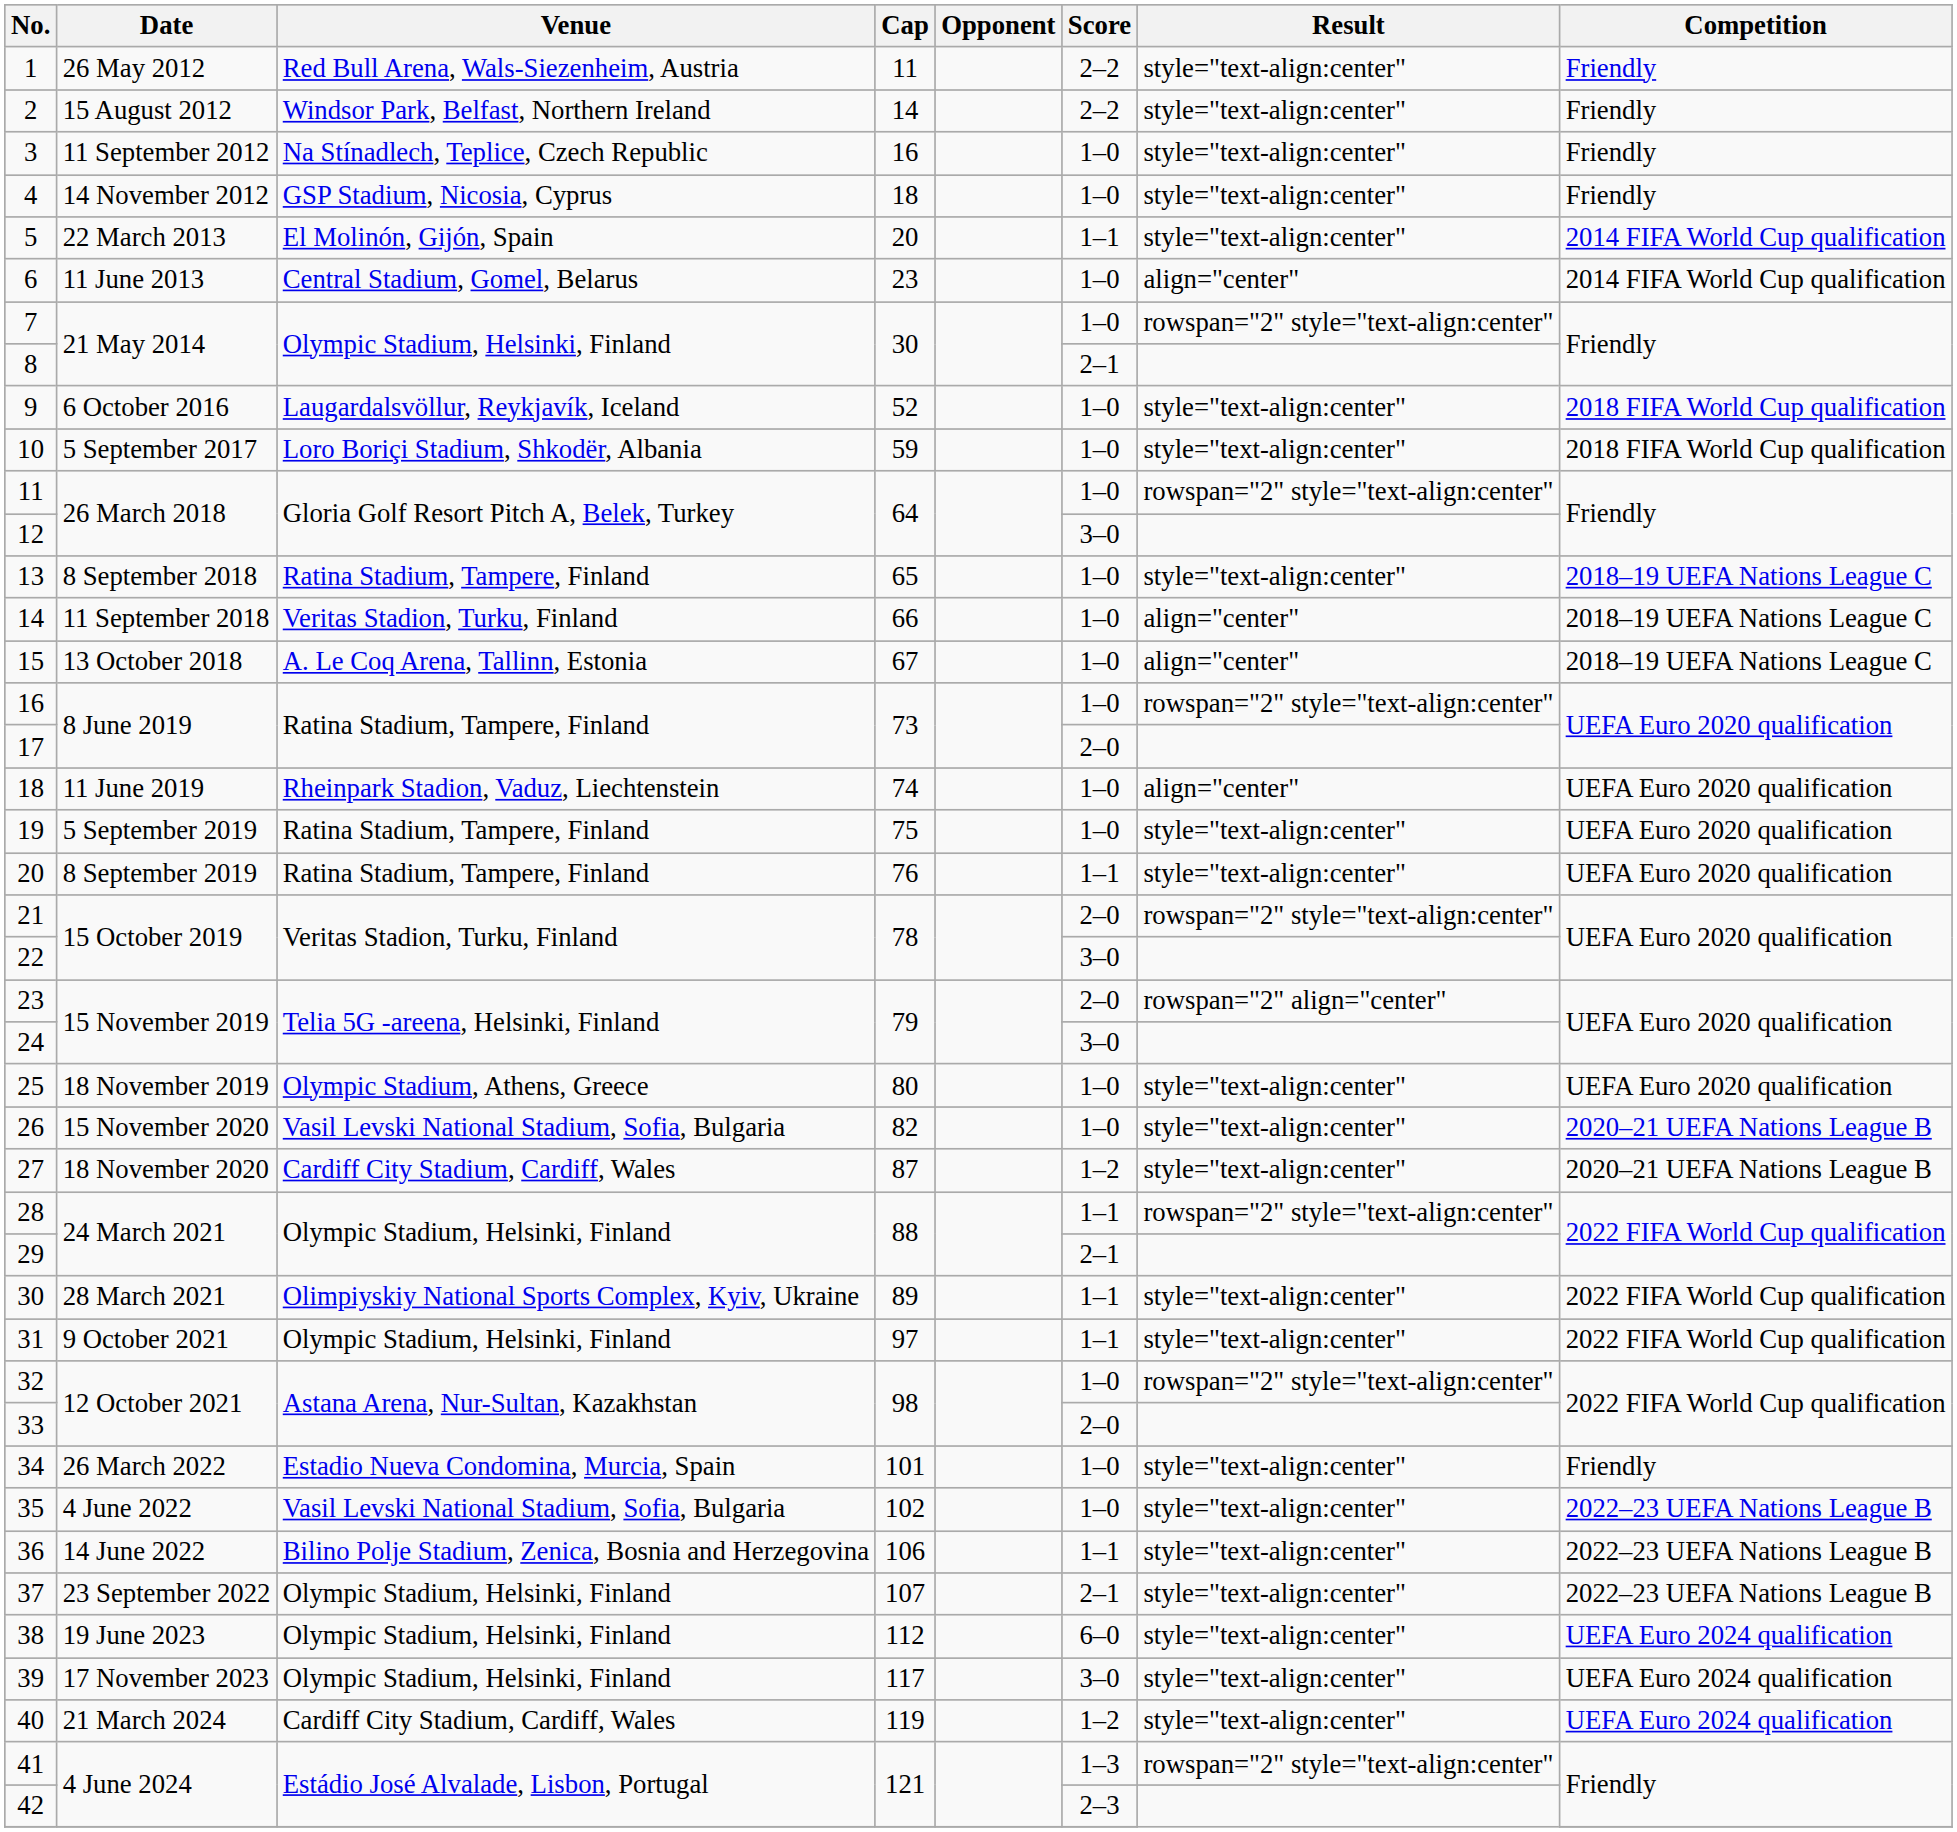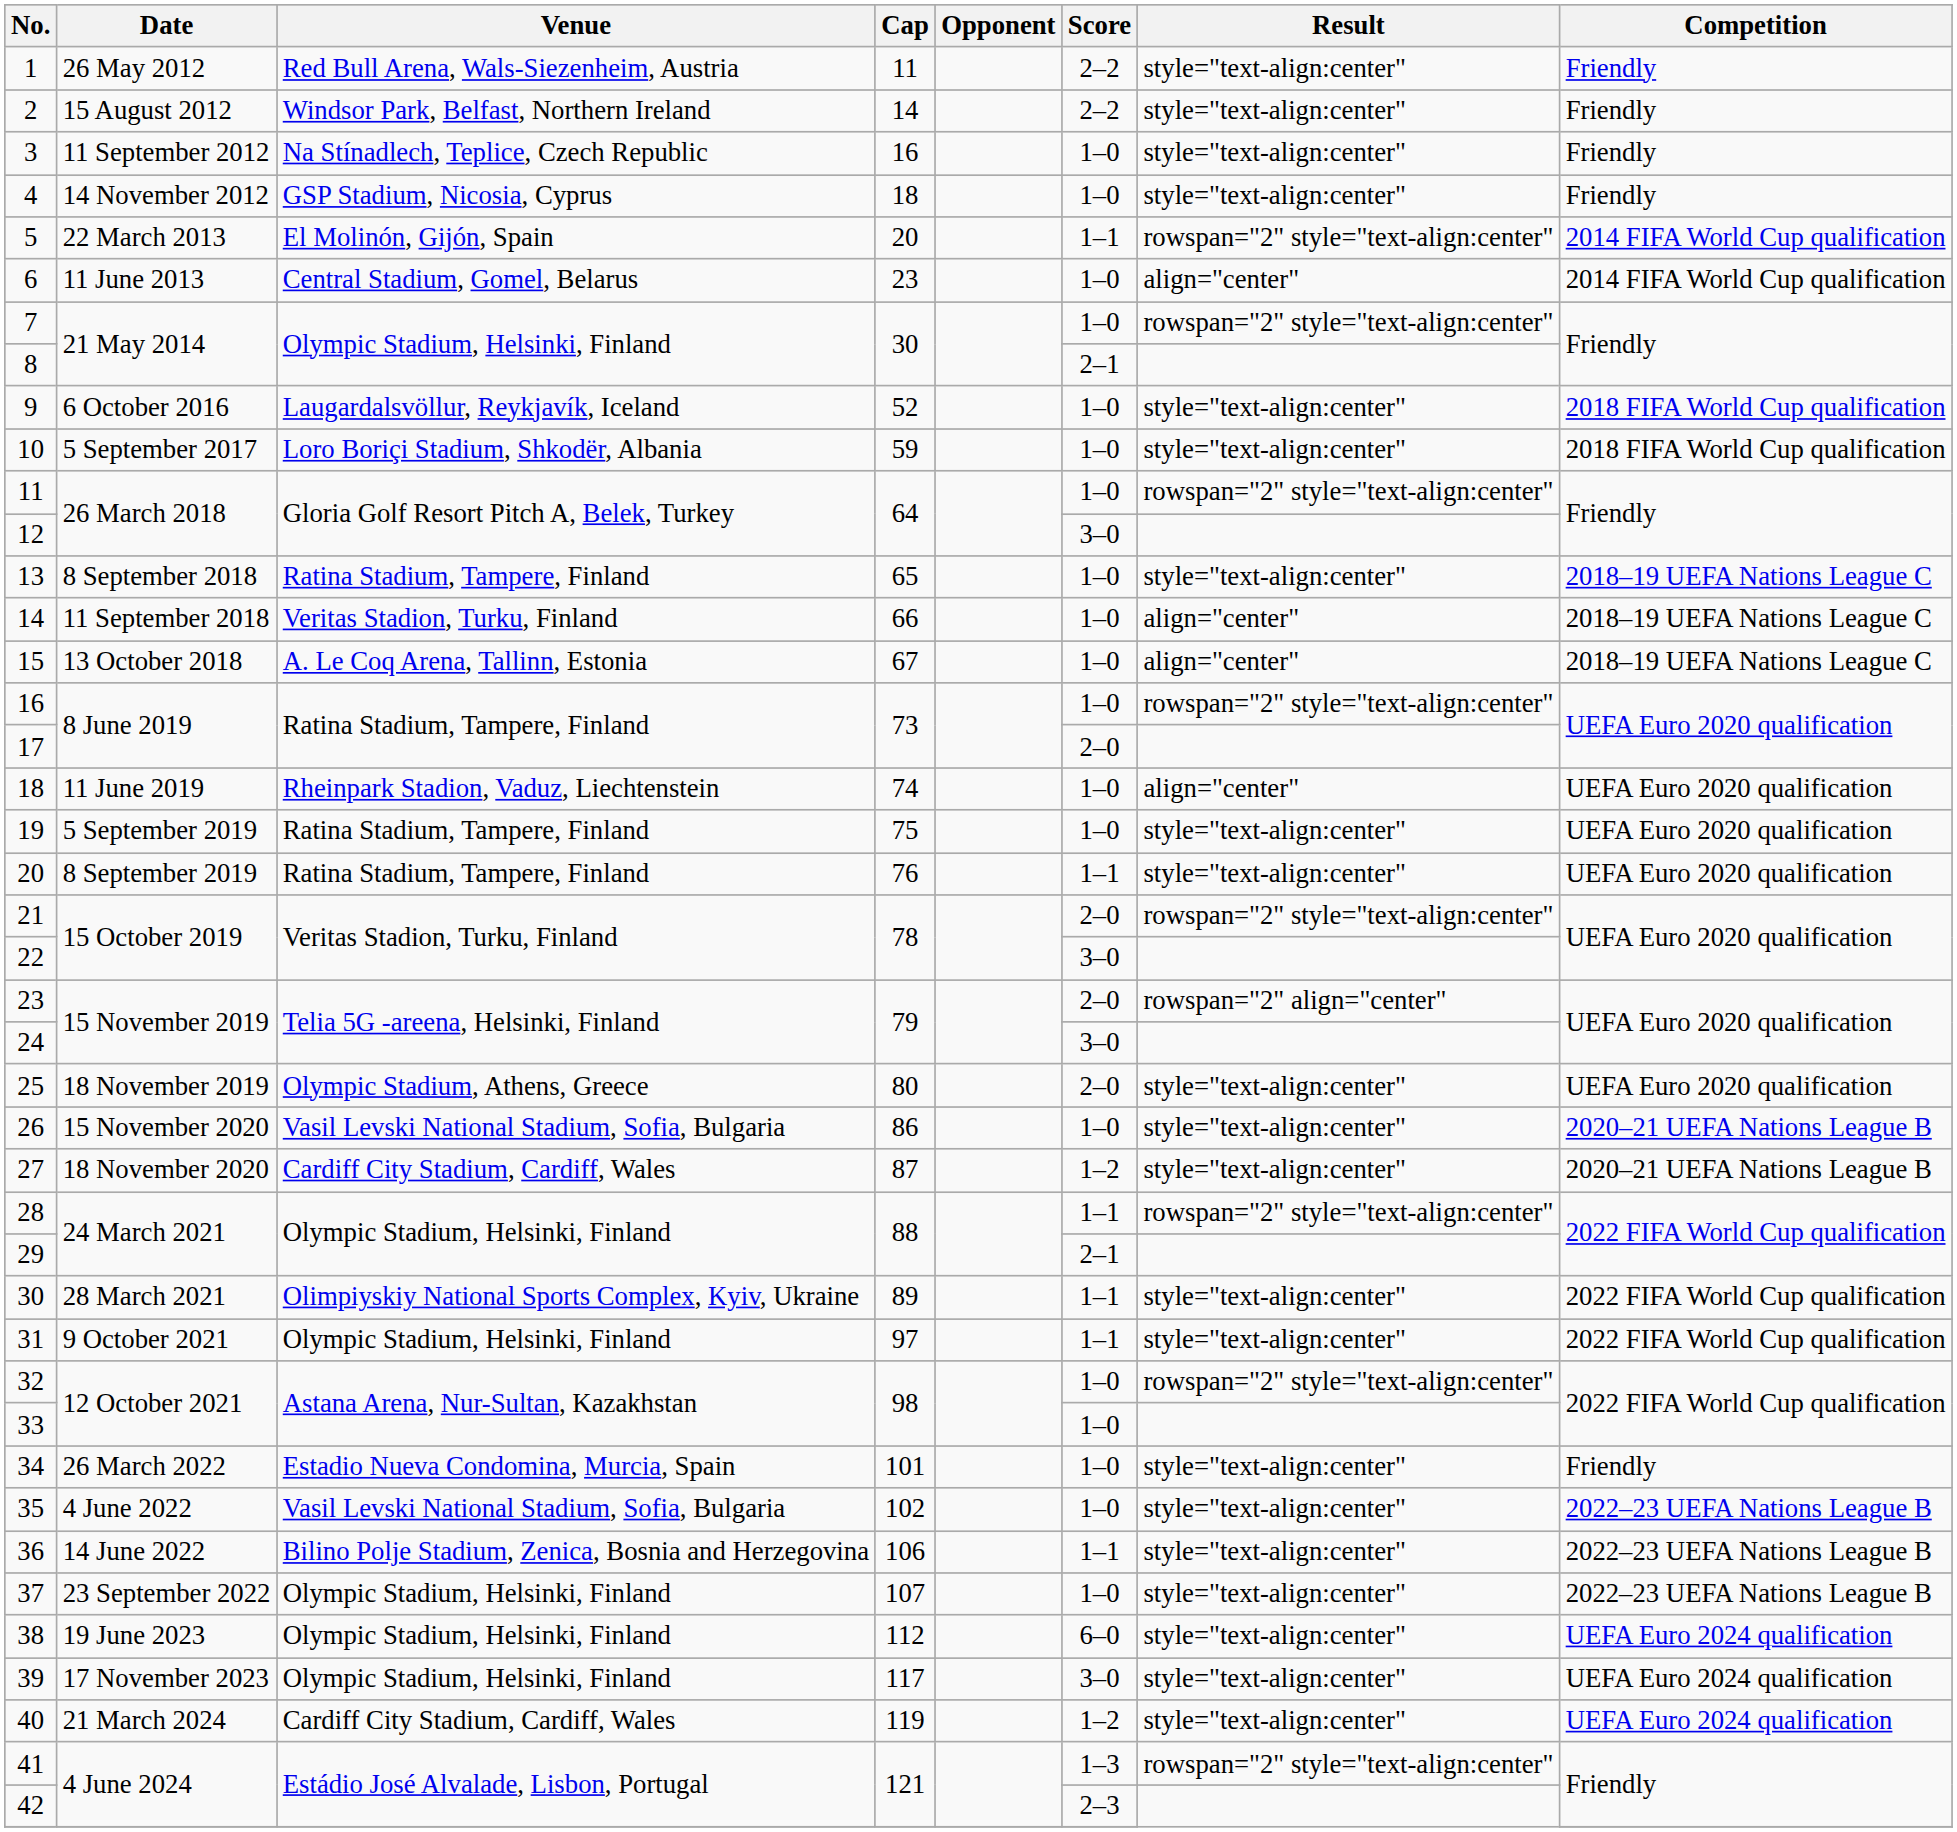(1275, 237) style="text-align:center" -> (1348, 237) rowspan="2" style="text-align:center"
(1099, 1085) 1–0 -> (1099, 1085) 2–0
(905, 1127) 82 -> (905, 1127) 86
(1099, 1424) 2–0 -> (1099, 1424) 1–0
(1099, 1593) 2–1 -> (1099, 1593) 1–0
